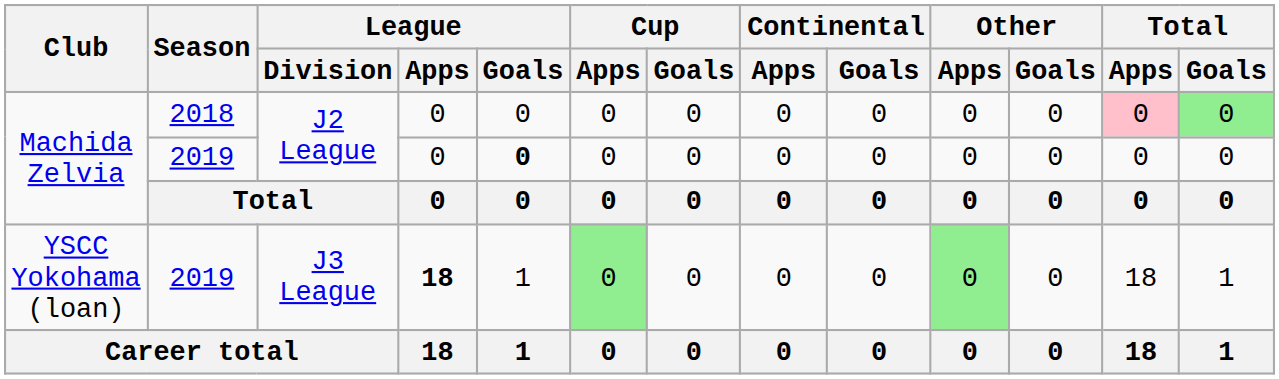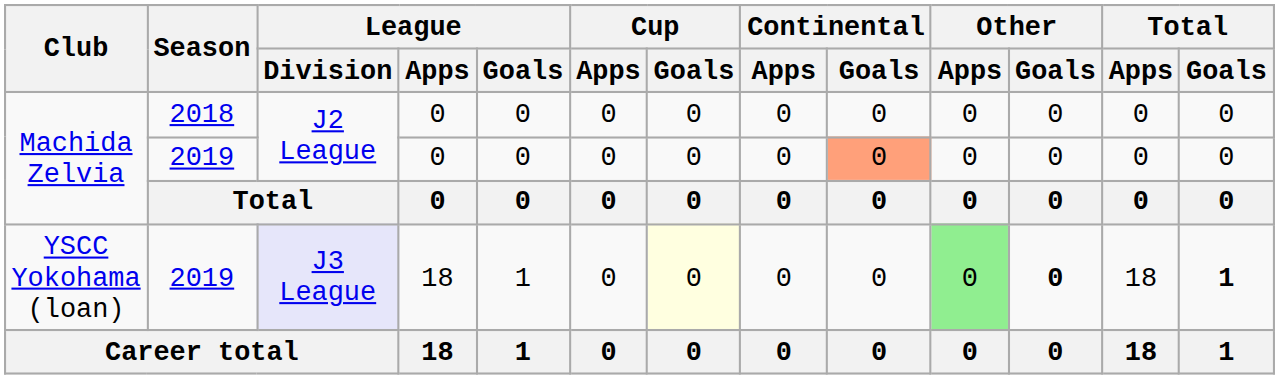(1141, 115) pink background -> (1141, 115) no background
(1226, 115) lightgreen background -> (1226, 115) no background
(523, 159) bold -> (523, 159) normal
(879, 159) no background -> (879, 159) lightsalmon background
(328, 277) no background -> (328, 277) lavender background
(437, 277) bold -> (437, 277) normal
(608, 277) lightgreen background -> (608, 277) no background
(694, 277) no background -> (694, 277) lightyellow background
(1055, 277) normal -> (1055, 277) bold
(1226, 277) normal -> (1226, 277) bold
